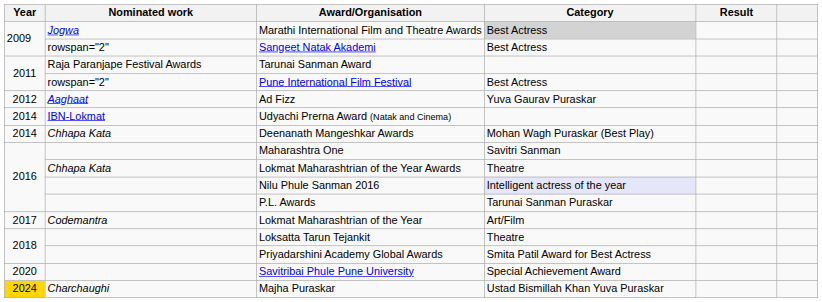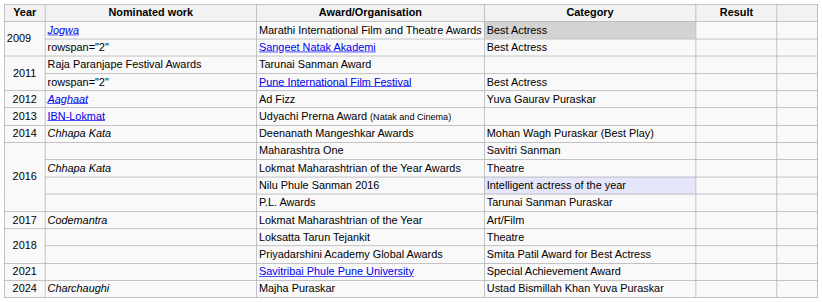(25, 116) 2014 -> (25, 116) 2013
(25, 271) 2020 -> (25, 271) 2021
(25, 289) gold background -> (25, 289) no background
